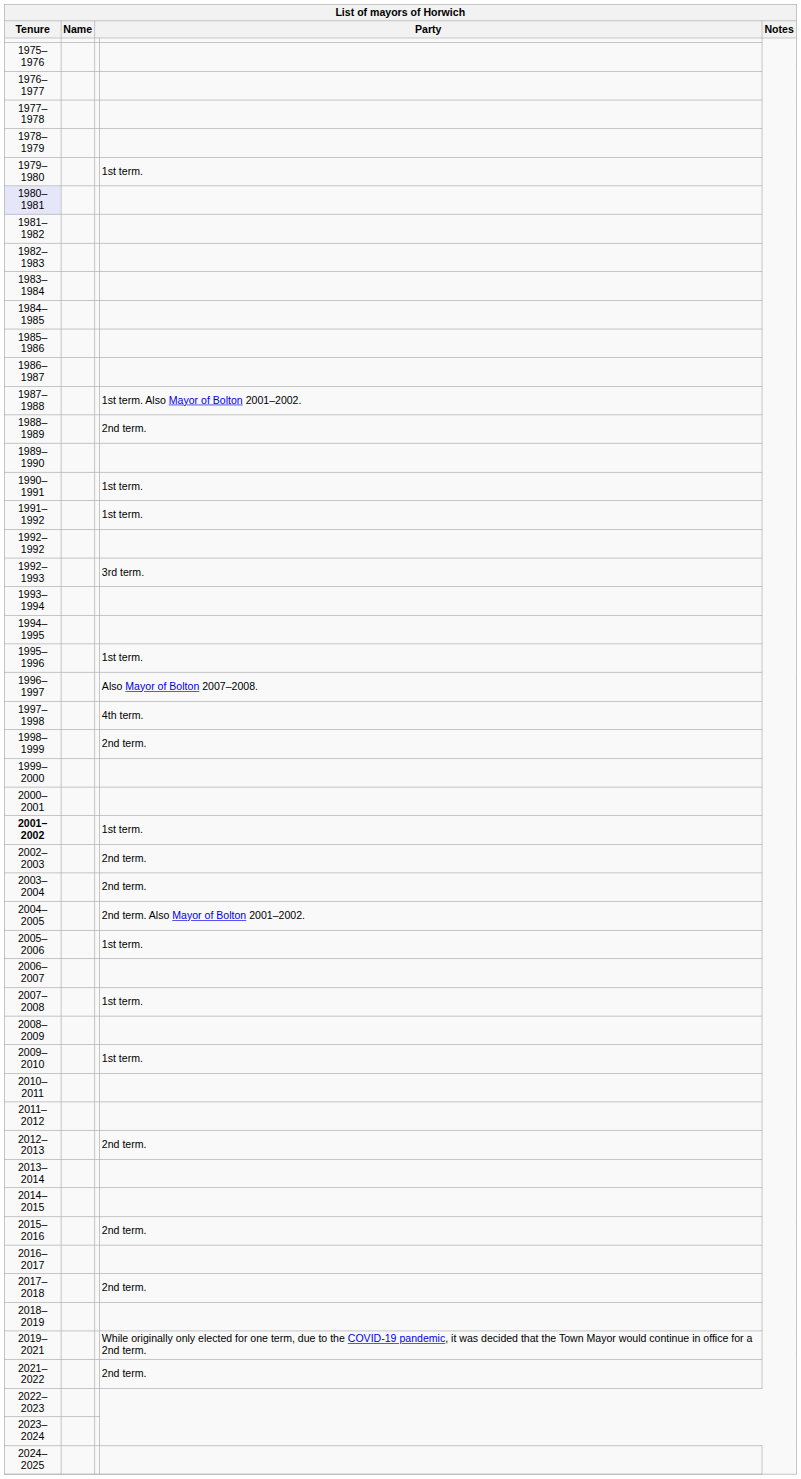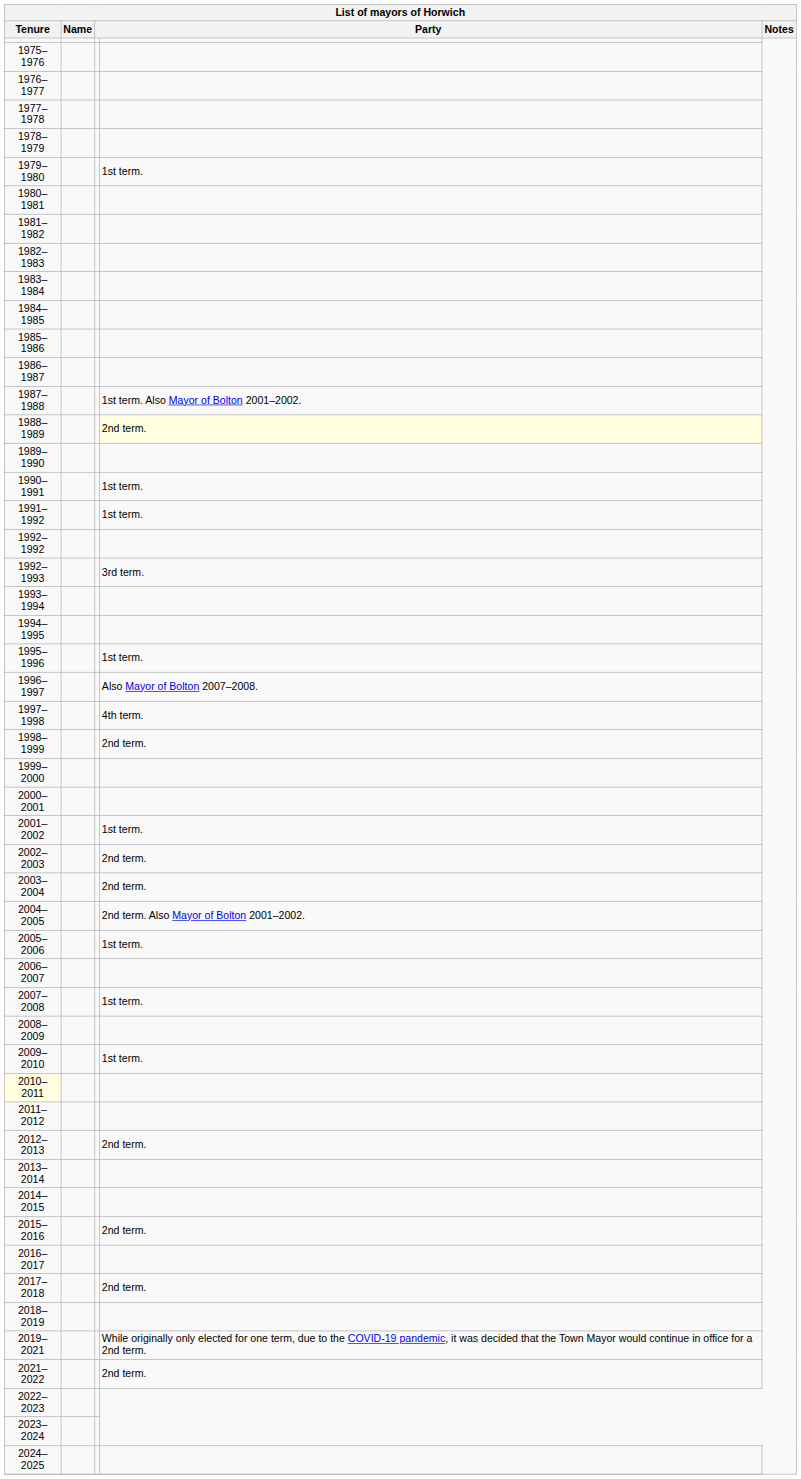(33, 200) lavender background -> (33, 200) no background
(124, 429) no background -> (124, 429) lightyellow background
(33, 830) bold -> (33, 830) normal
(33, 1087) no background -> (33, 1087) lightyellow background
